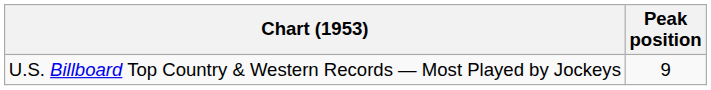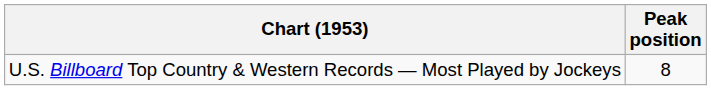(666, 69) 9 -> (666, 69) 8
